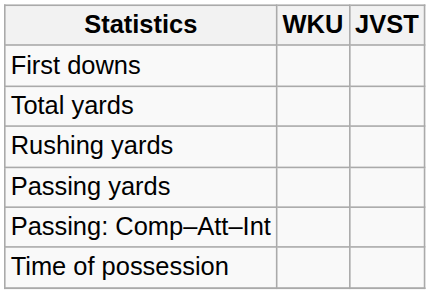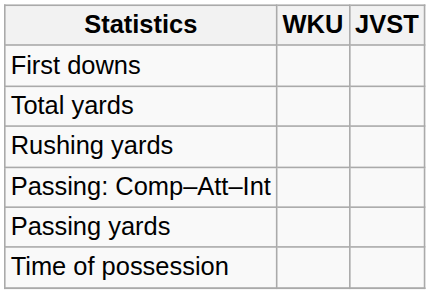rows swapped: (91, 186) <-> (141, 226)
